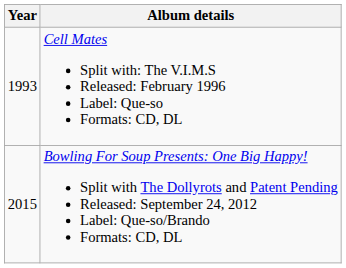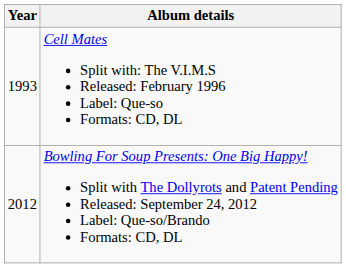(22, 204) 2015 -> (22, 204) 2012
